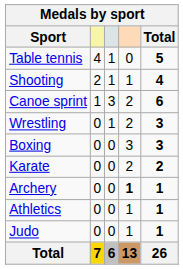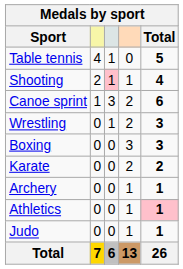(111, 80) no background -> (111, 80) pink background
(129, 188) bold -> (129, 188) normal
(159, 210) no background -> (159, 210) pink background
